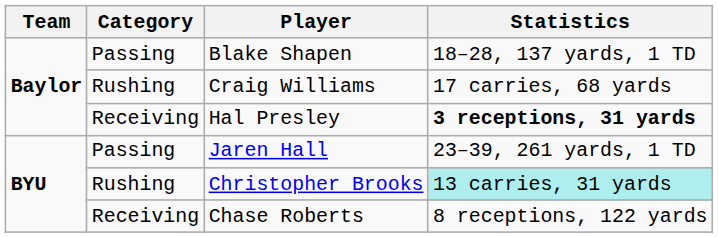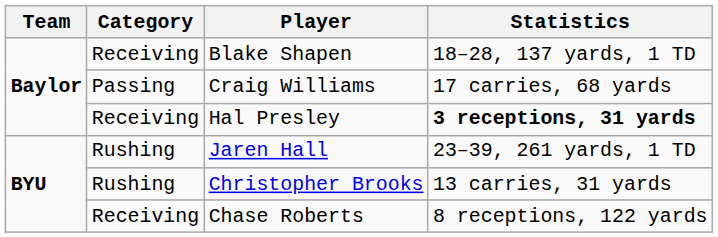(134, 54) Passing -> (145, 54) Receiving
(134, 87) Rushing -> (134, 87) Passing
(134, 152) Passing -> (134, 152) Rushing
(552, 184) paleturquoise background -> (552, 184) no background
